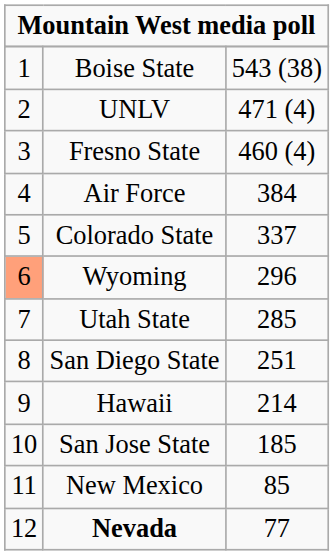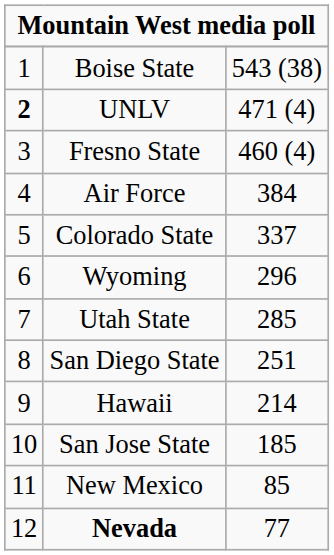(24, 109) normal -> (24, 109) bold
(24, 277) lightsalmon background -> (24, 277) no background
